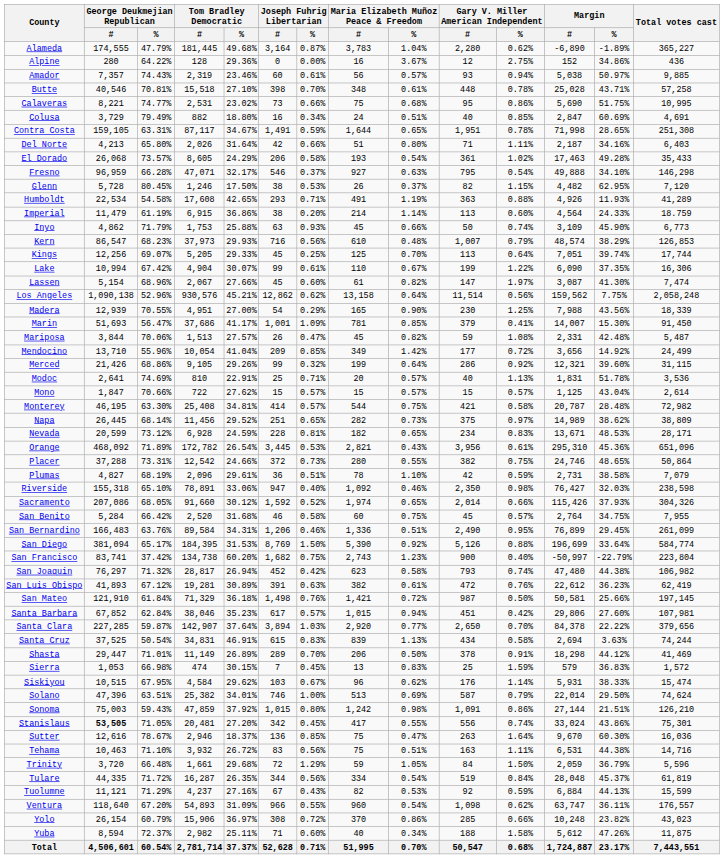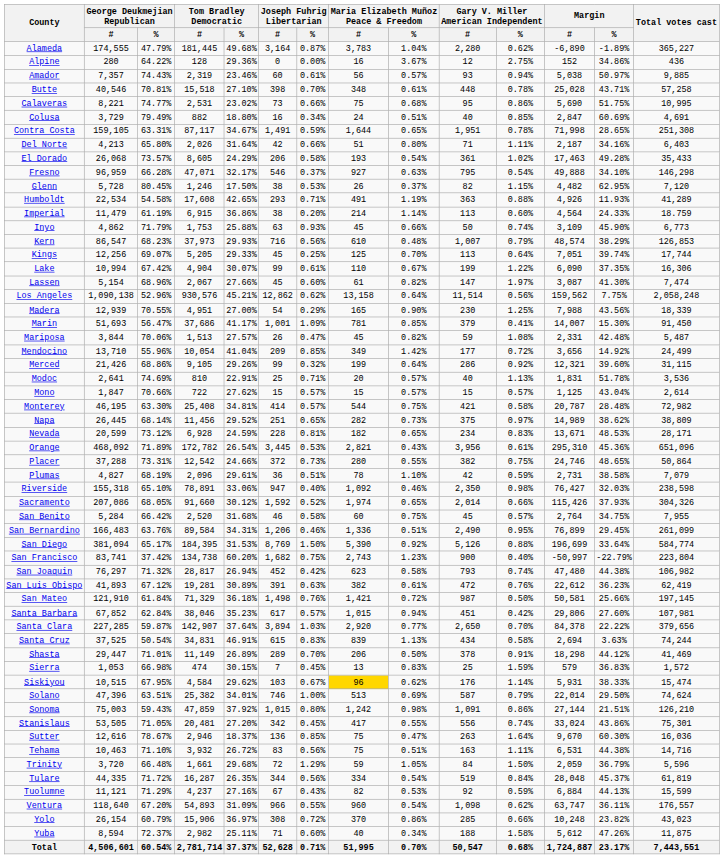(359, 682) no background -> (359, 682) gold background
(111, 723) bold -> (111, 723) normal
